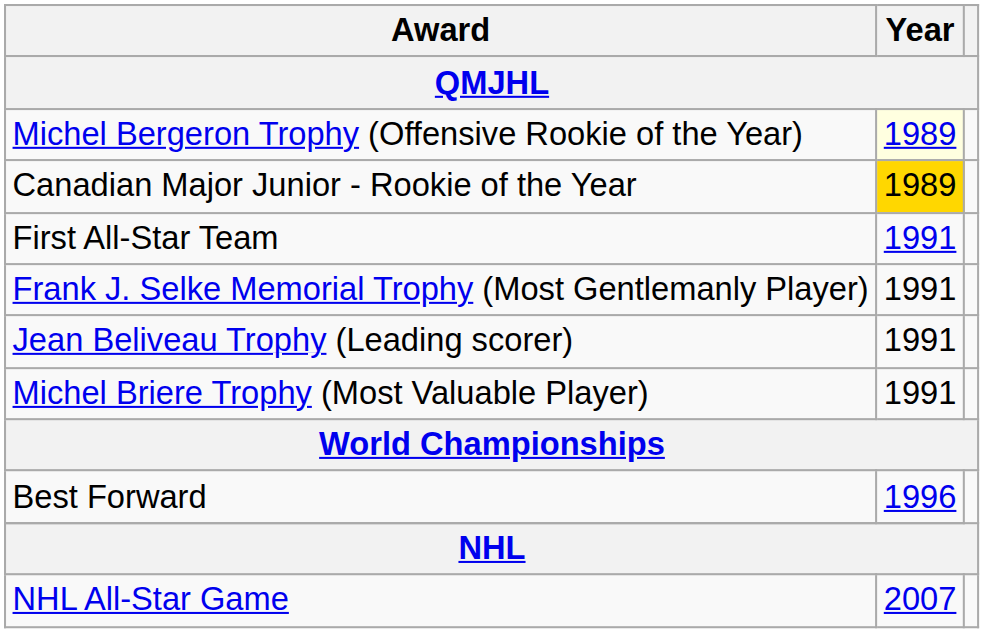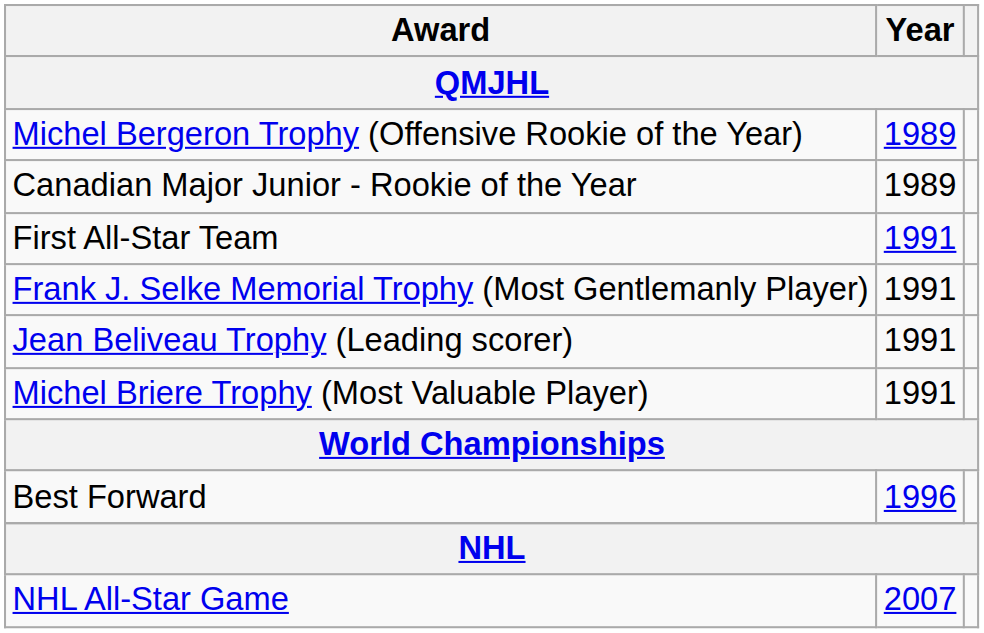(920, 133) lightyellow background -> (920, 133) no background
(920, 185) gold background -> (920, 185) no background
